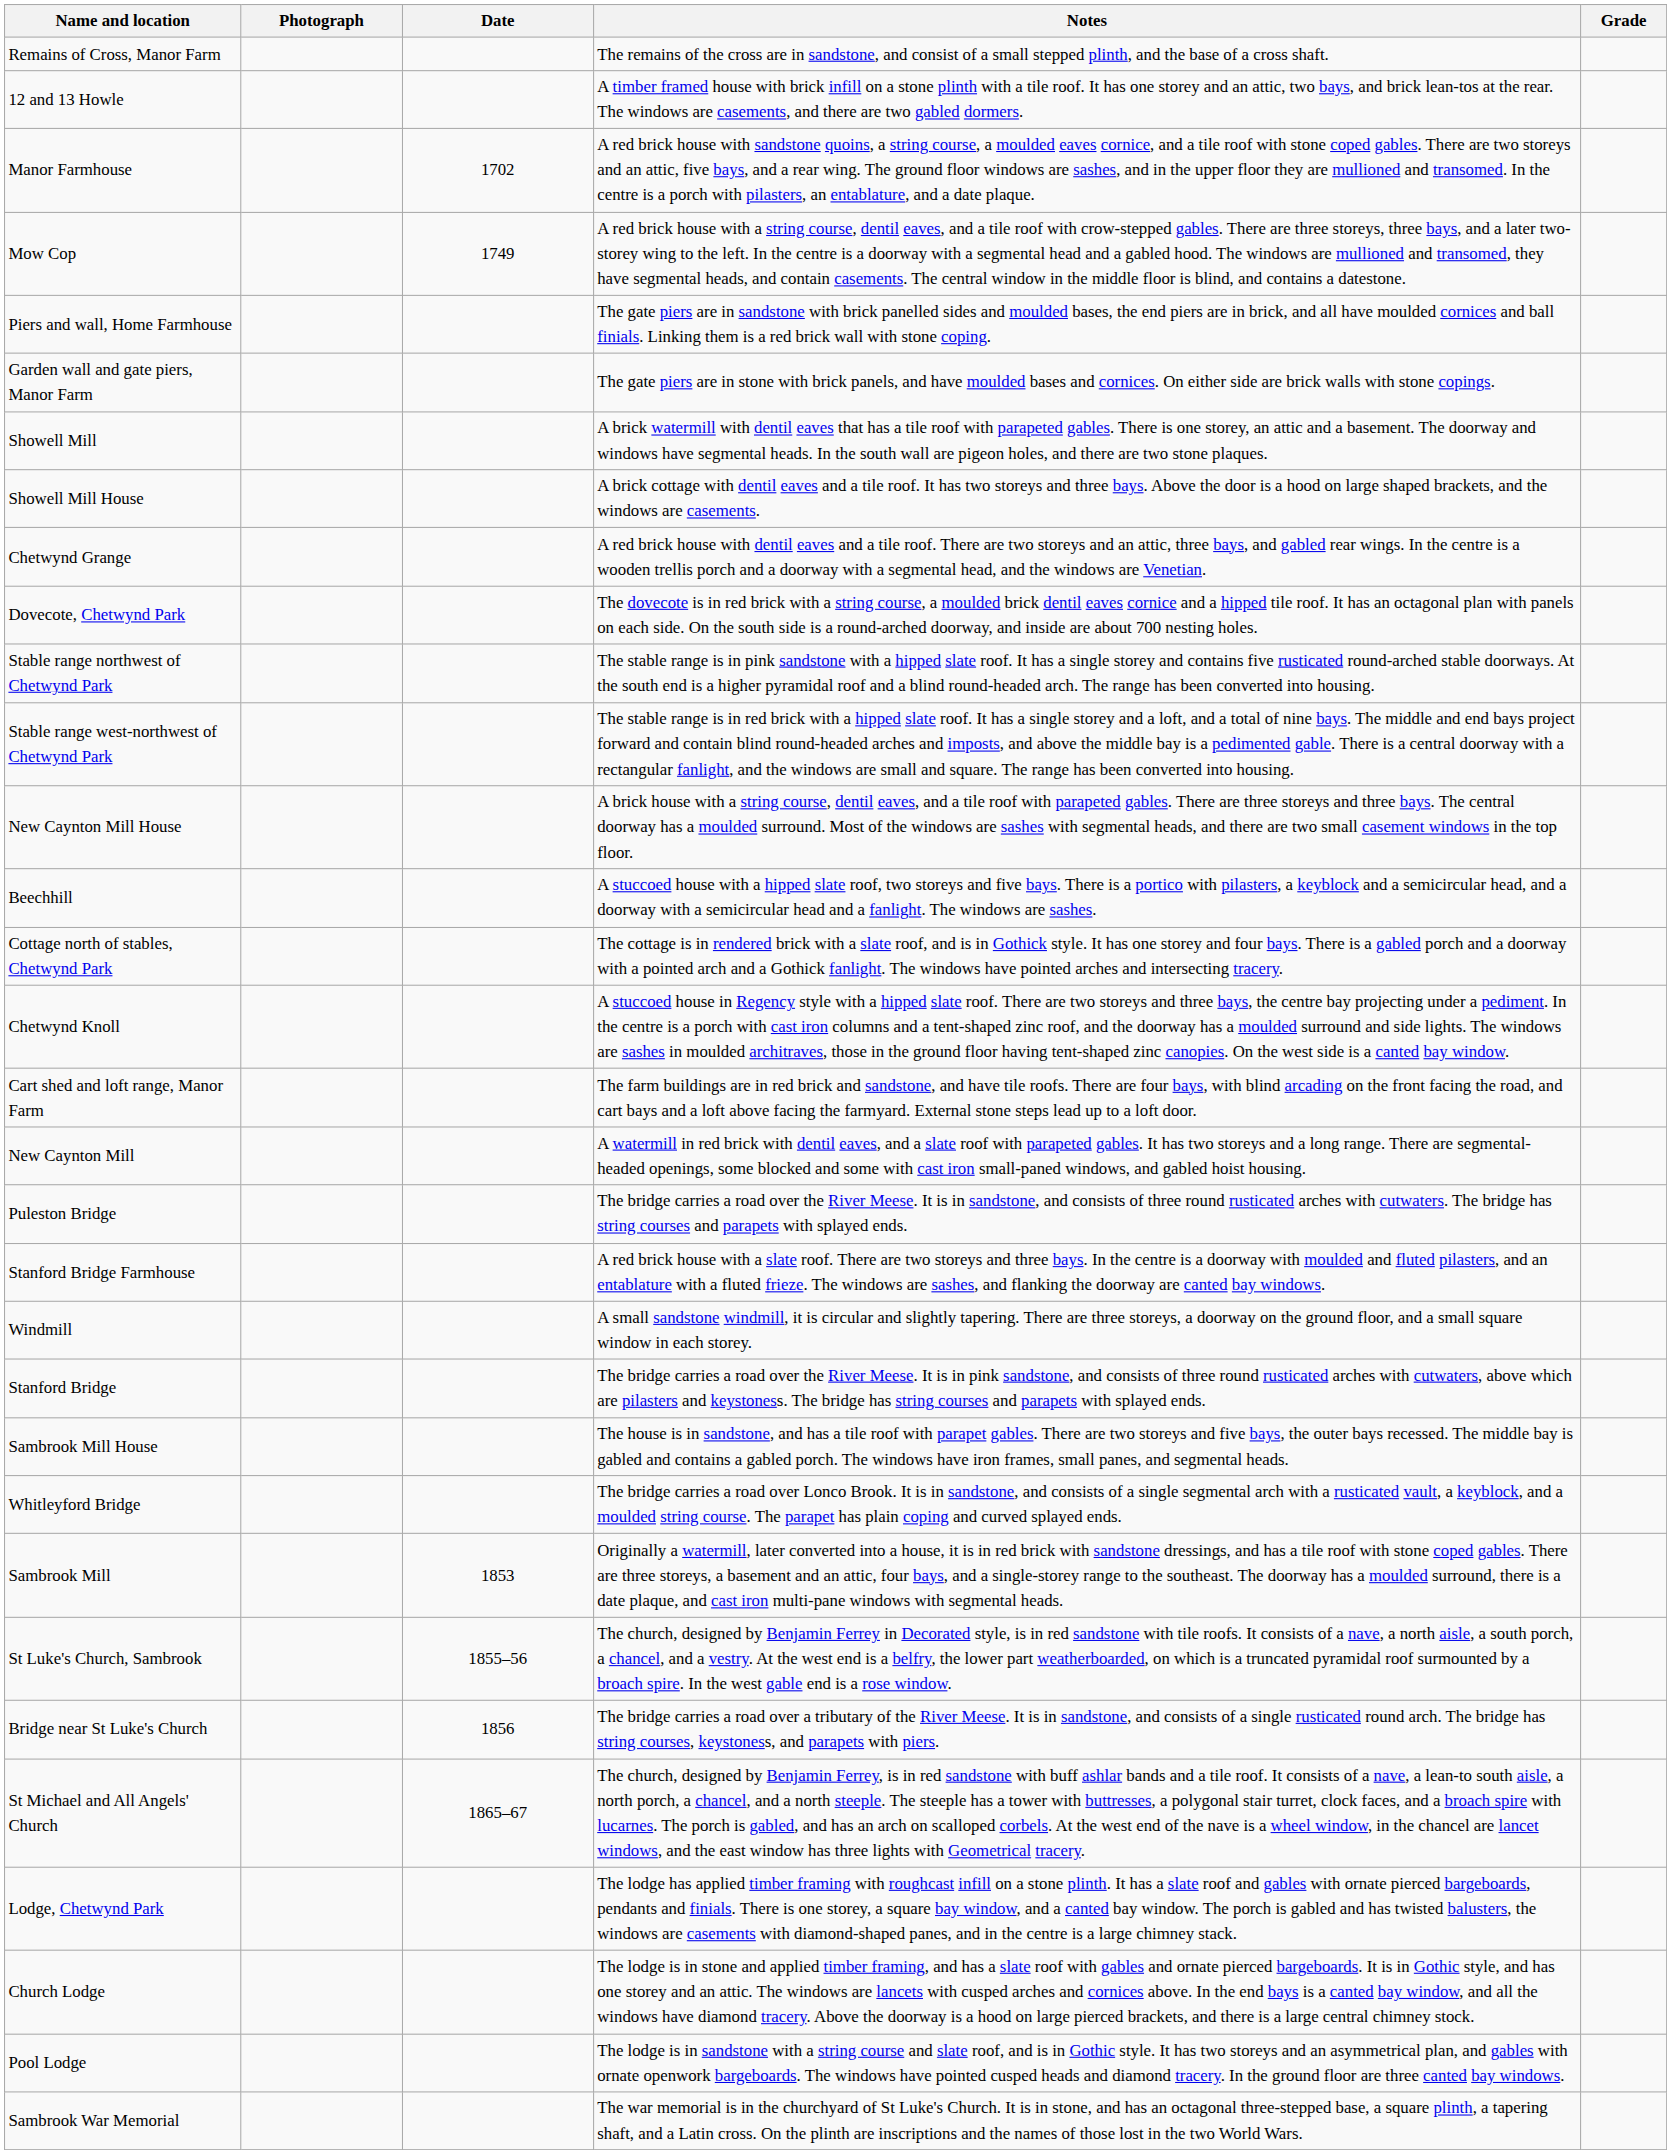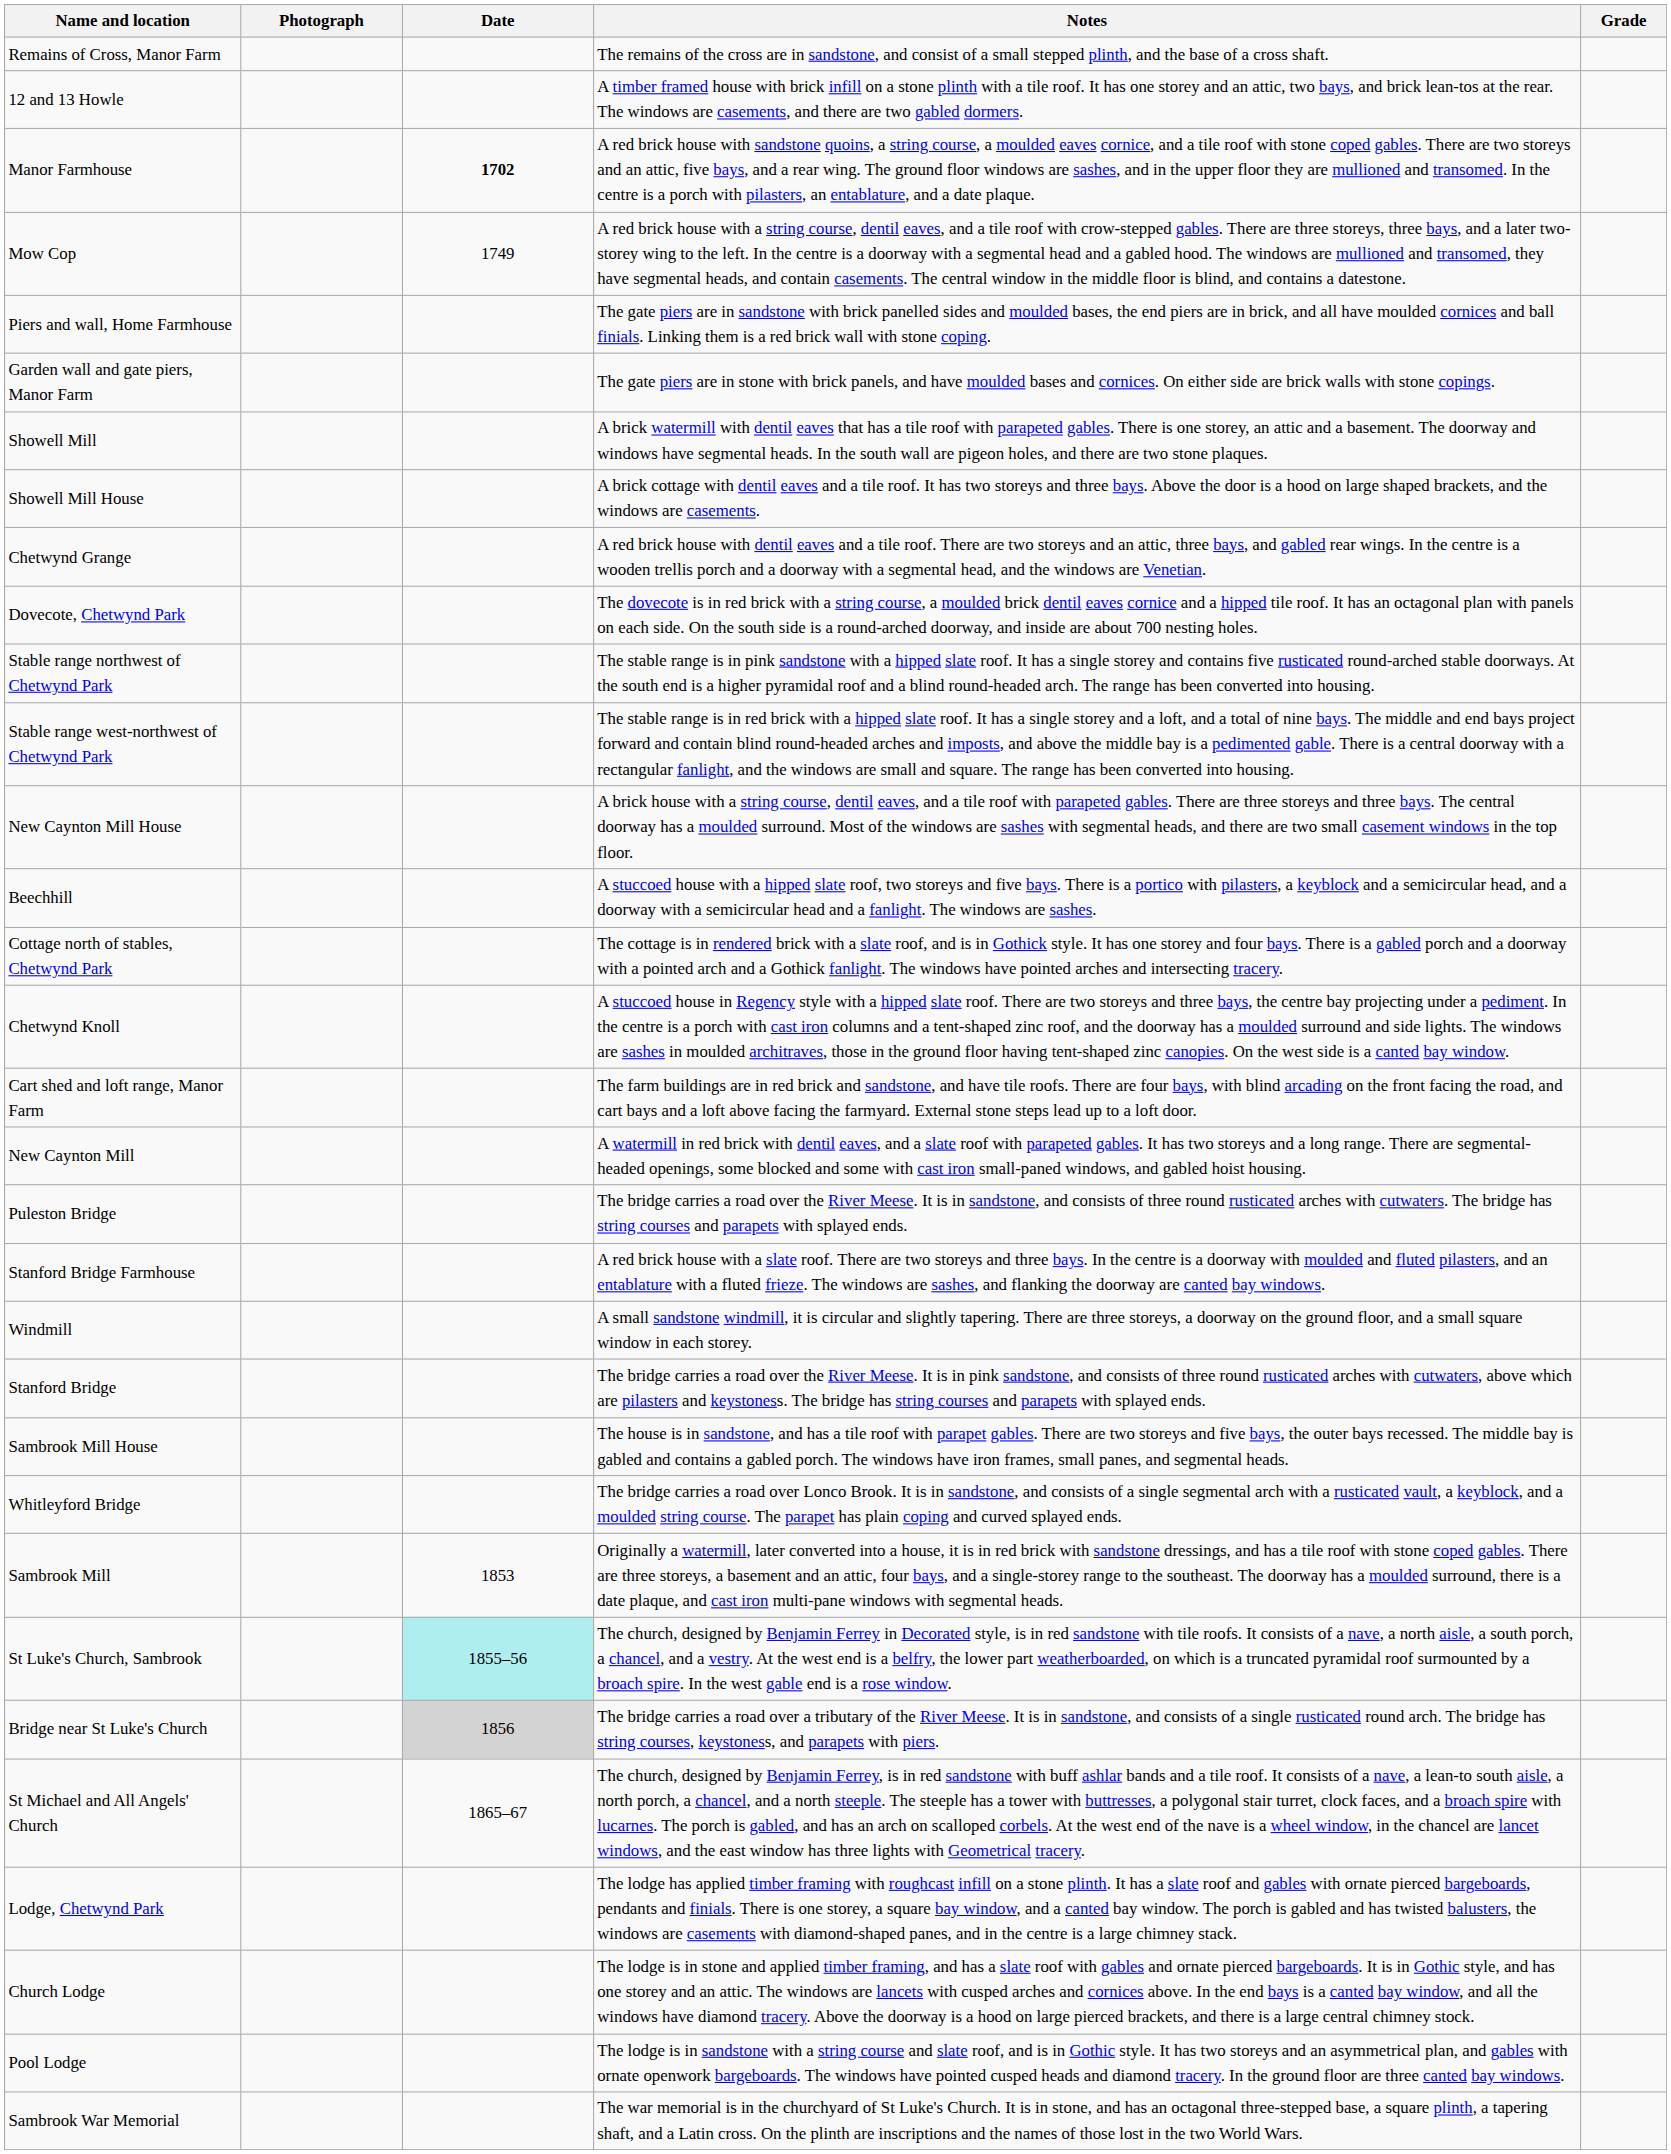(498, 170) normal -> (498, 170) bold
(498, 1658) no background -> (498, 1658) paleturquoise background
(498, 1729) no background -> (498, 1729) lightgrey background
